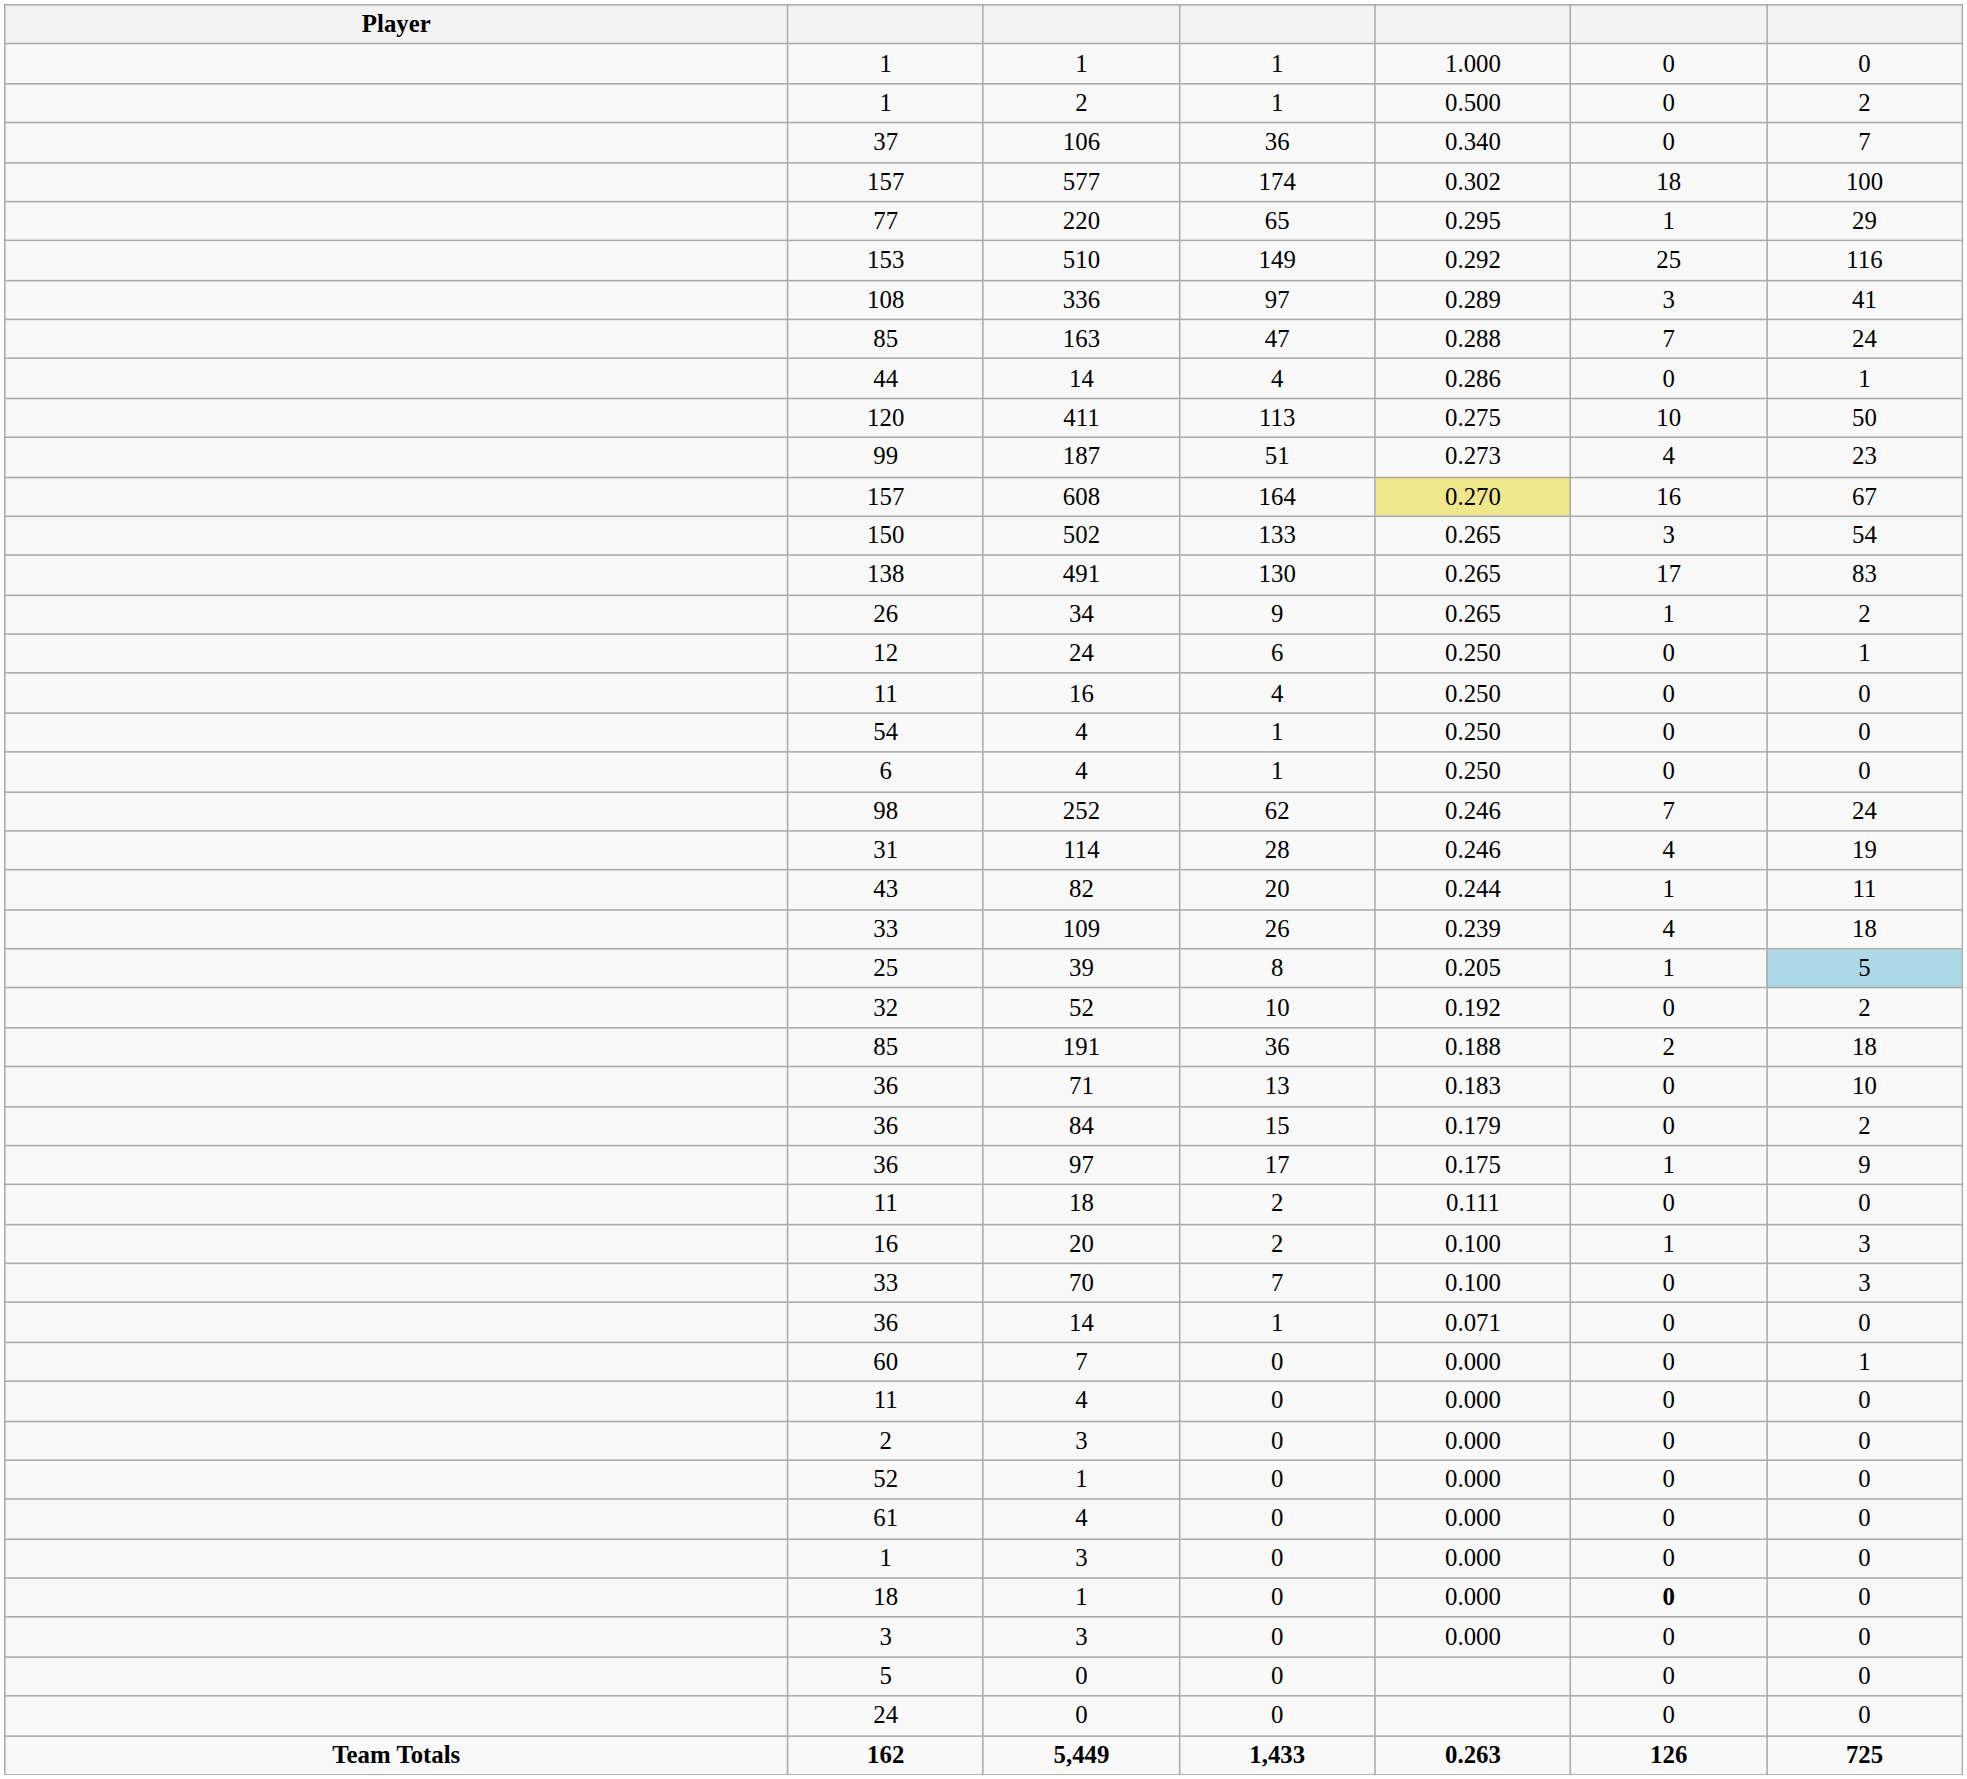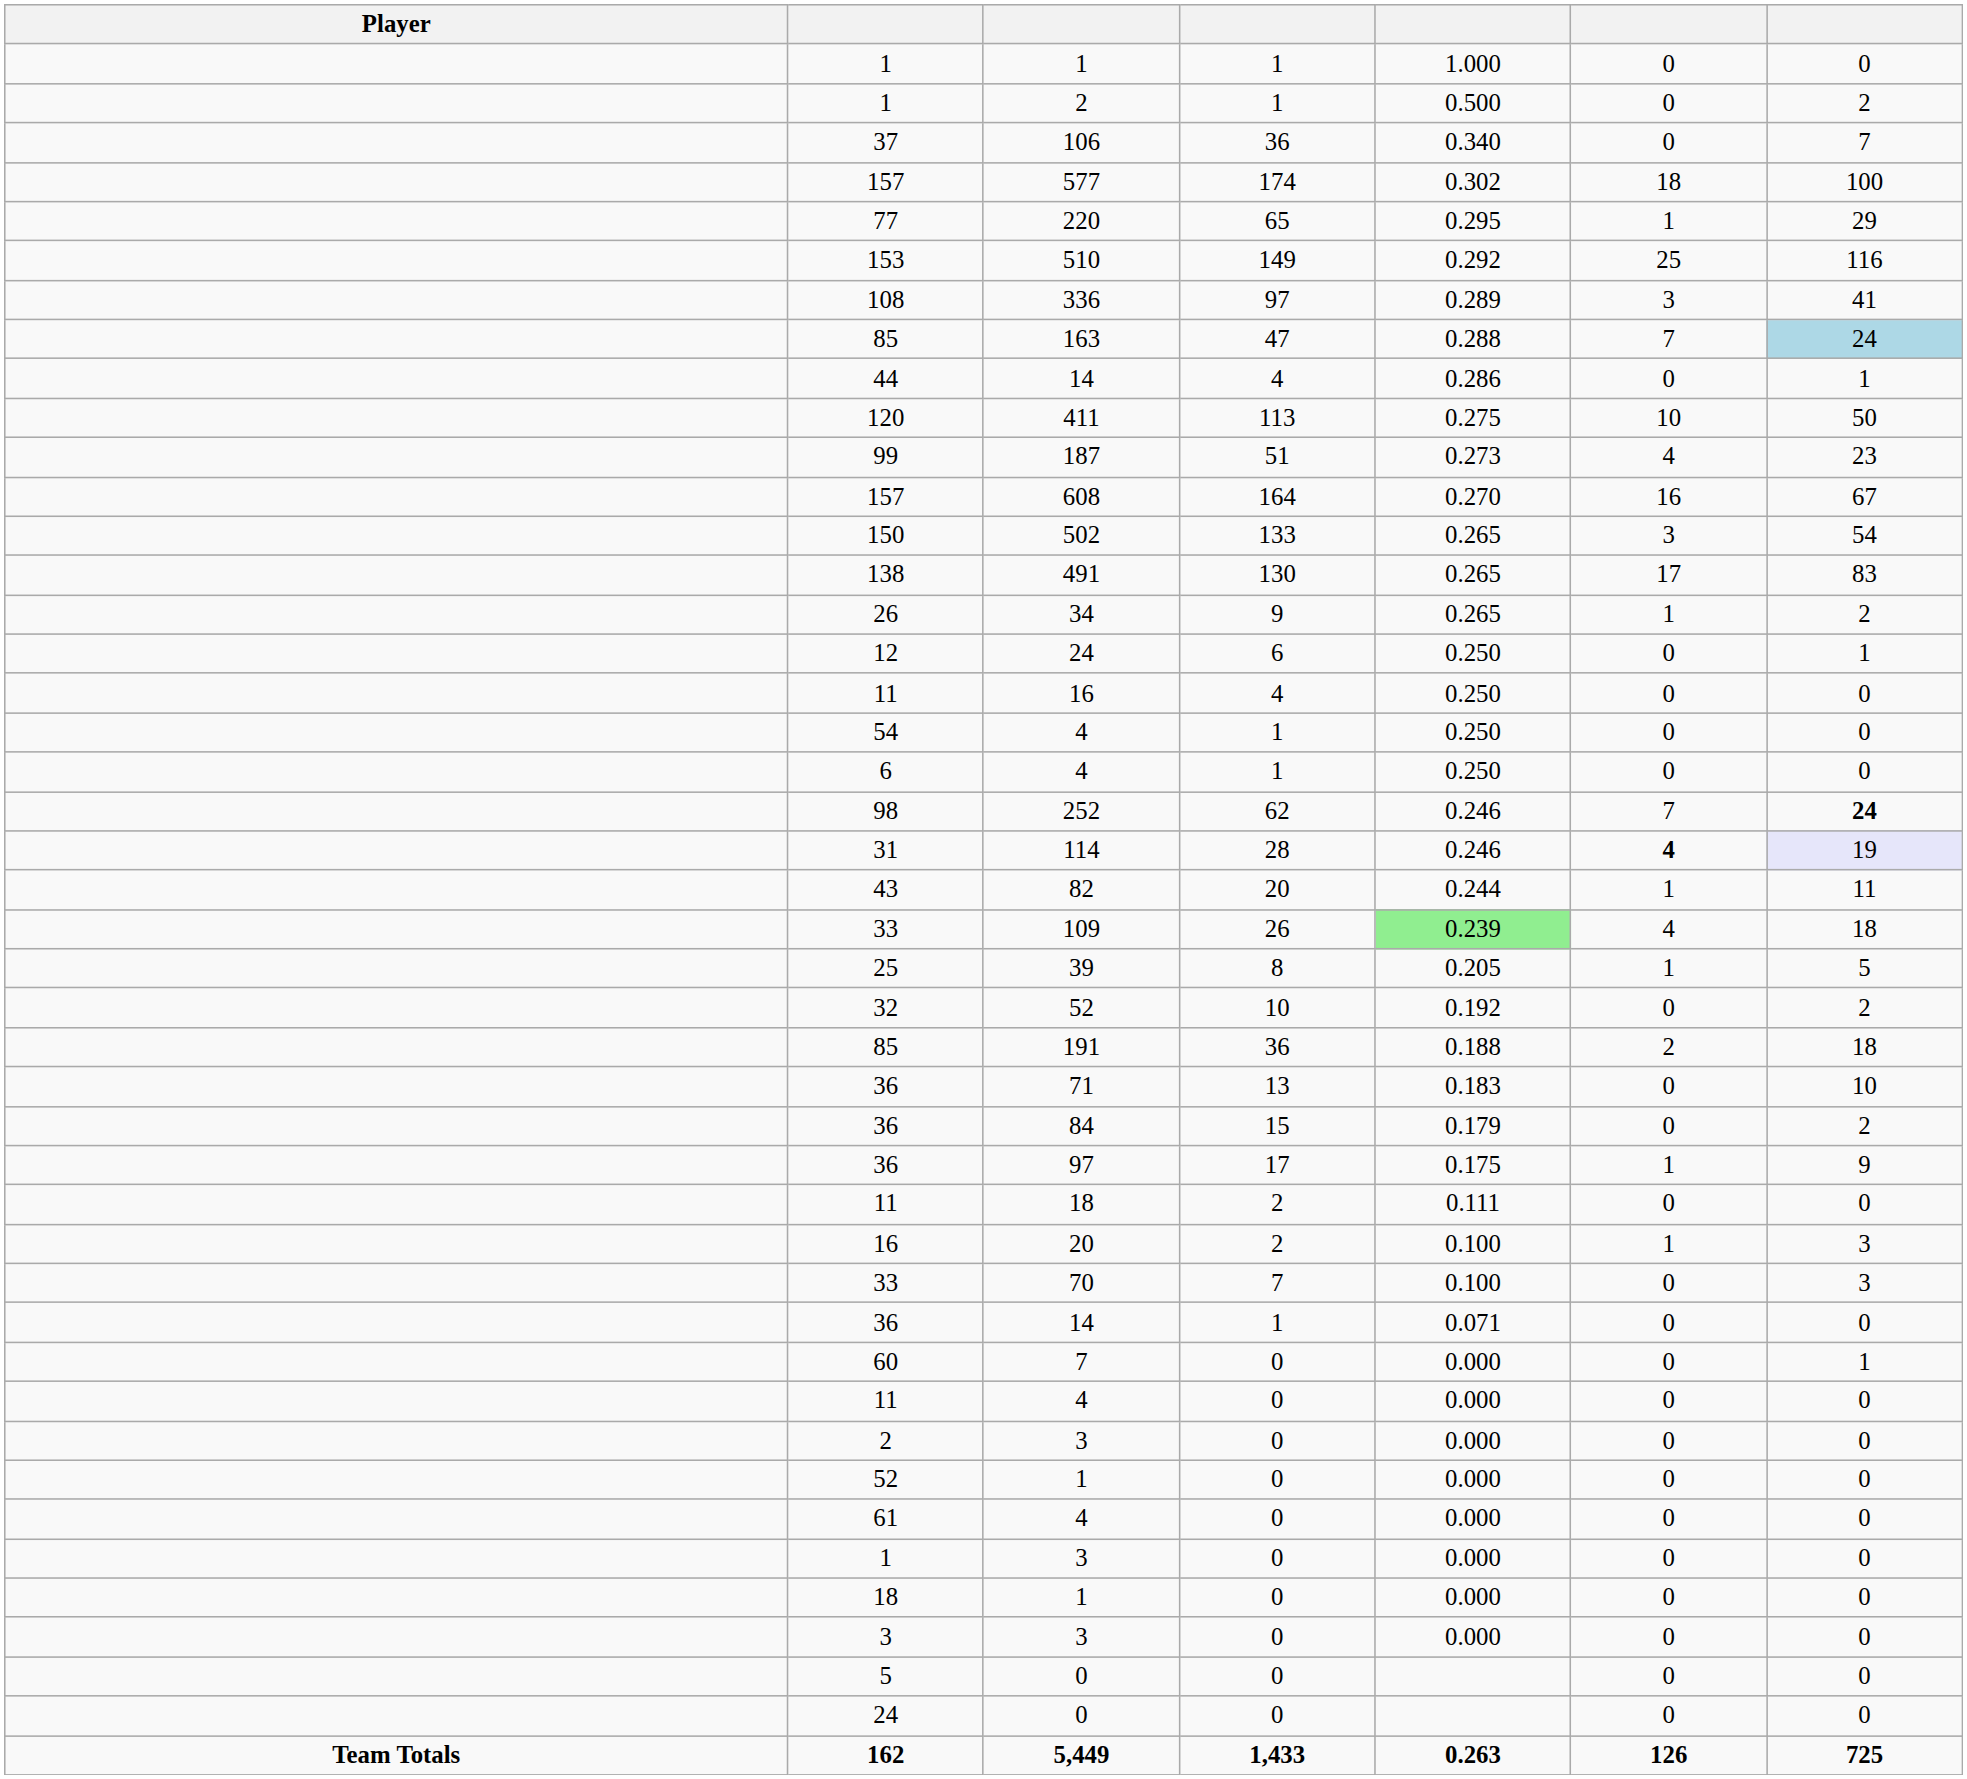(1865, 338) no background -> (1865, 338) lightblue background
(1473, 496) khaki background -> (1473, 496) no background
(1865, 810) normal -> (1865, 810) bold
(1669, 850) normal -> (1669, 850) bold
(1865, 850) no background -> (1865, 850) lavender background
(1473, 928) no background -> (1473, 928) lightgreen background
(1865, 968) lightblue background -> (1865, 968) no background
(1669, 1597) bold -> (1669, 1597) normal
